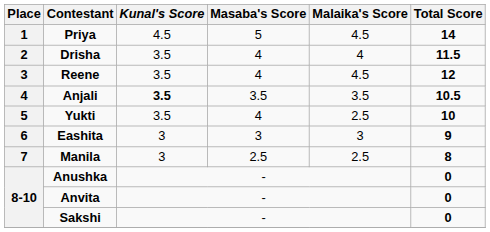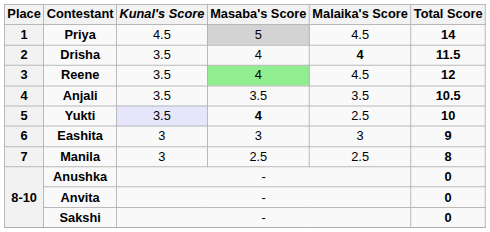(258, 34) no background -> (258, 34) lightgrey background
(360, 55) normal -> (360, 55) bold
(258, 75) no background -> (258, 75) lightgreen background
(162, 95) bold -> (162, 95) normal
(162, 116) no background -> (162, 116) lavender background
(258, 116) normal -> (258, 116) bold
